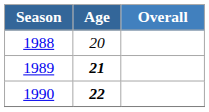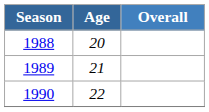(97, 68) bold -> (97, 68) normal
(97, 94) bold -> (97, 94) normal
